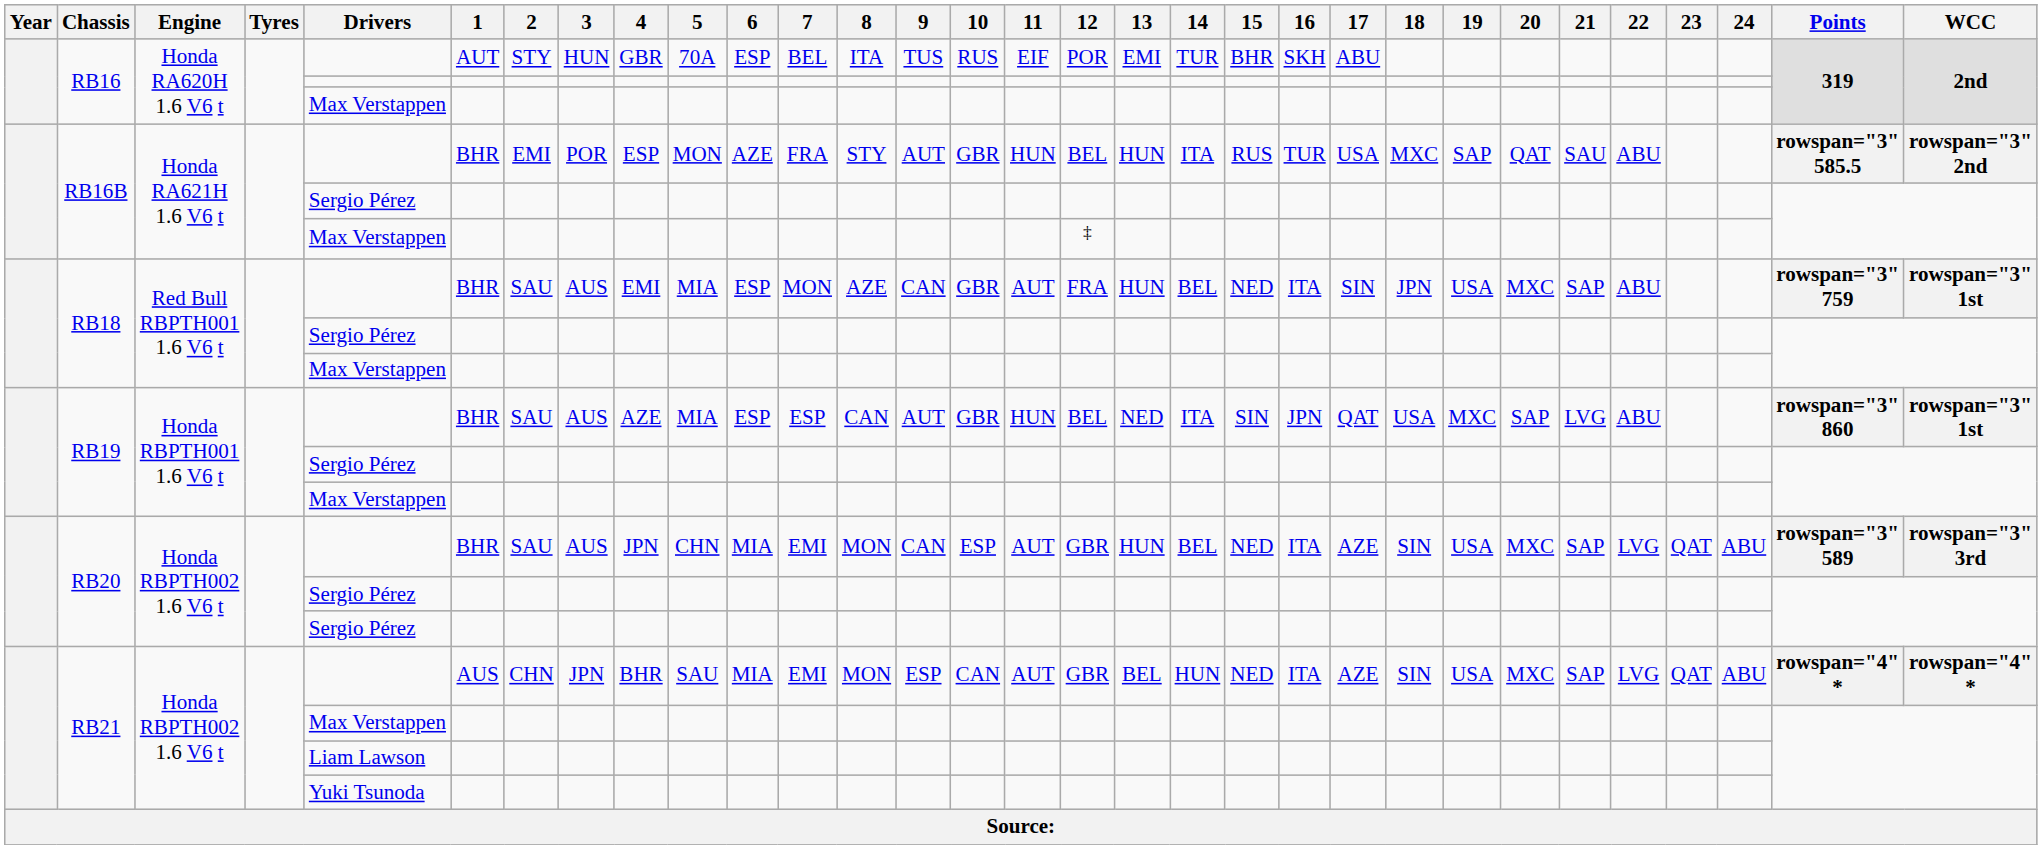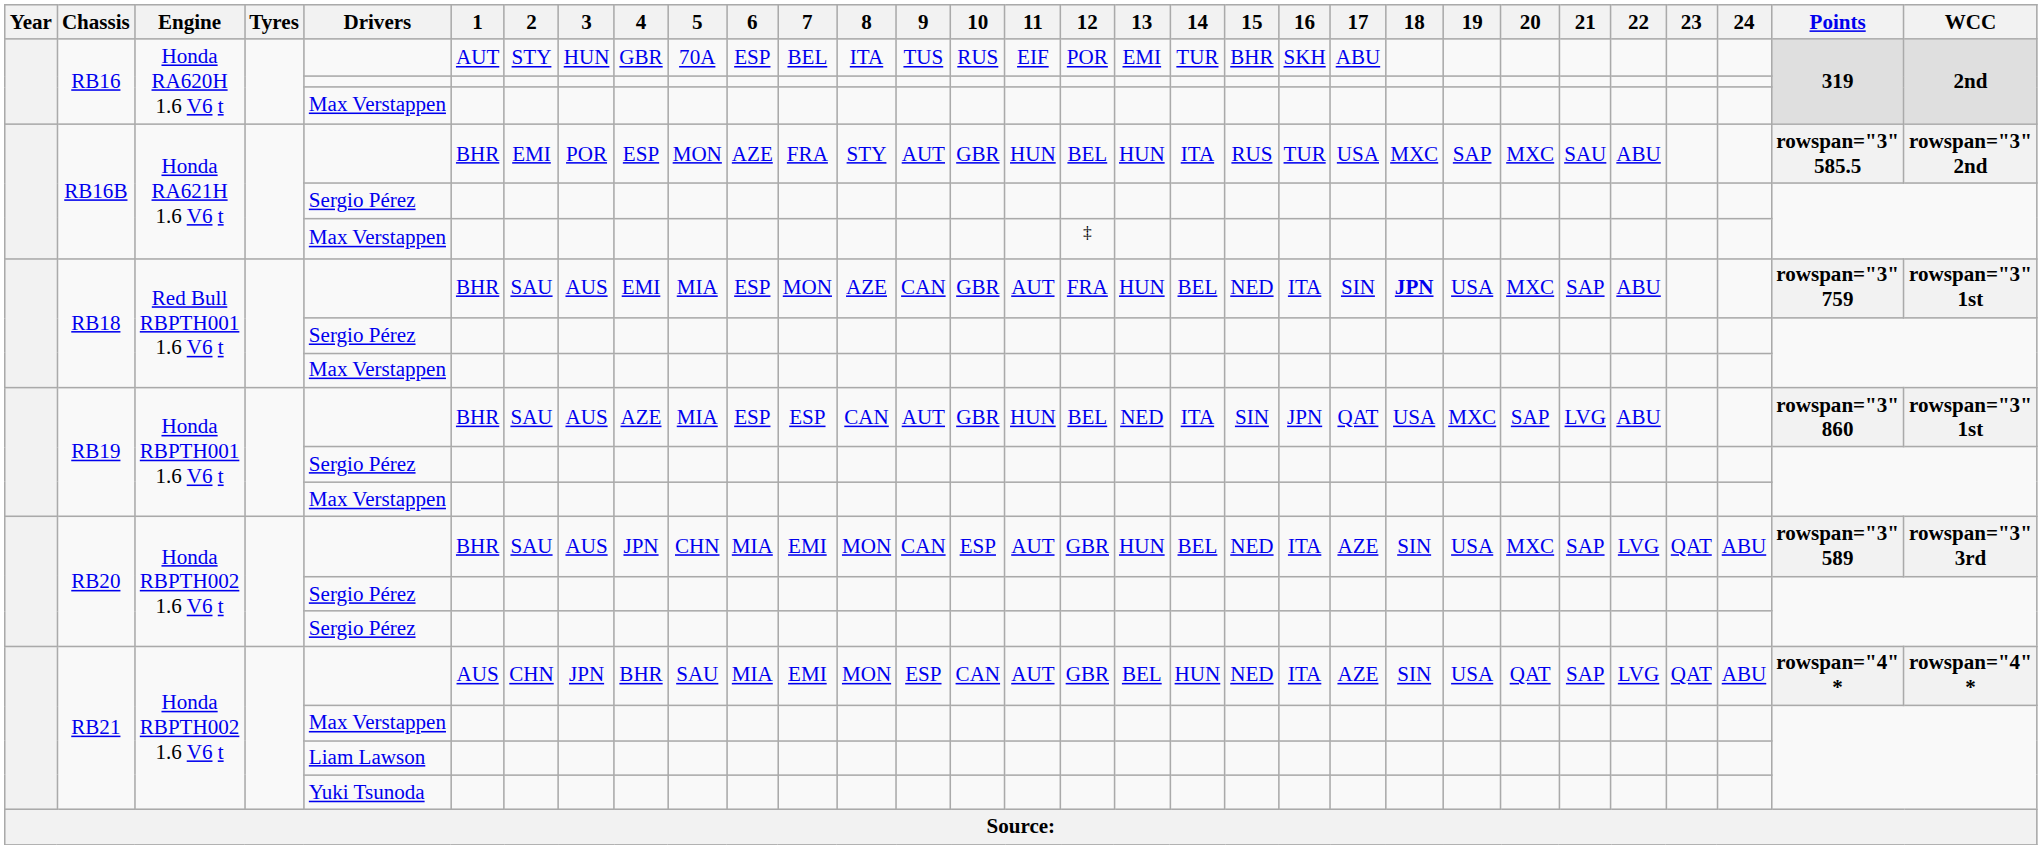(1530, 153) QAT -> (1530, 153) MXC
(1414, 287) normal -> (1414, 287) bold
(1530, 675) MXC -> (1530, 675) QAT
